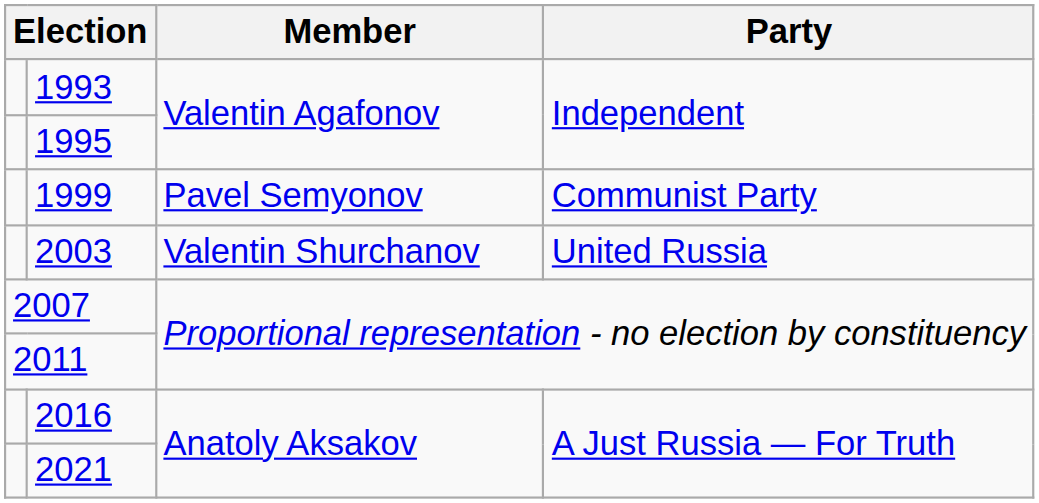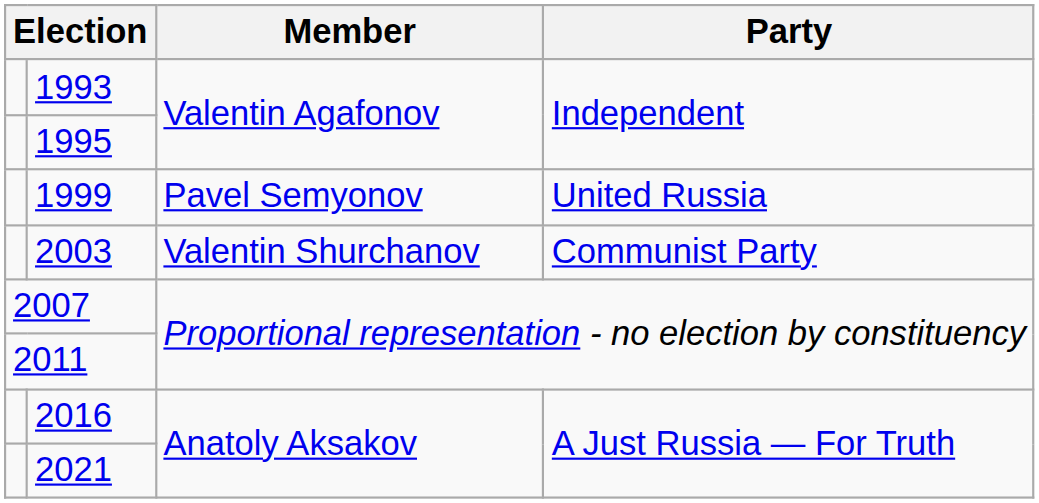(684, 196) Communist Party -> (659, 196) United Russia
(659, 251) United Russia -> (684, 251) Communist Party
